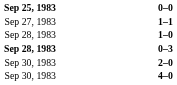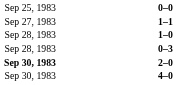(30, 8) bold -> (30, 8) normal
(30, 49) bold -> (30, 49) normal
(30, 62) normal -> (30, 62) bold
